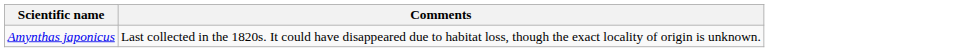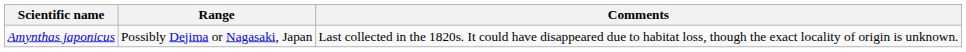+ column: (217, 15)
